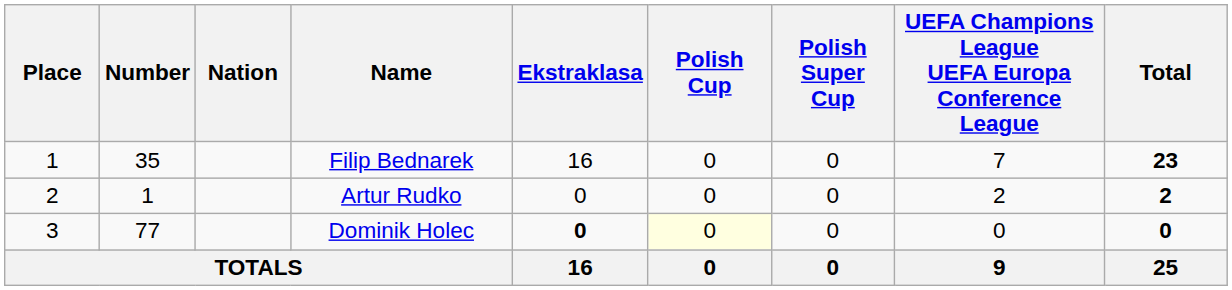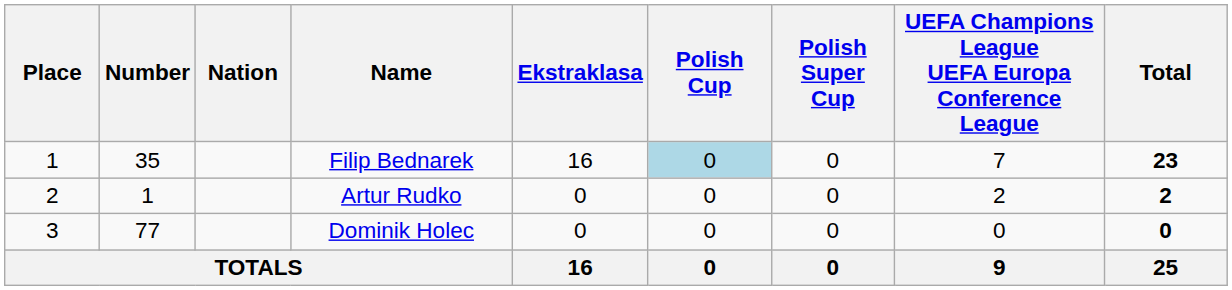(710, 159) no background -> (710, 159) lightblue background
(580, 231) bold -> (580, 231) normal
(710, 231) lightyellow background -> (710, 231) no background
